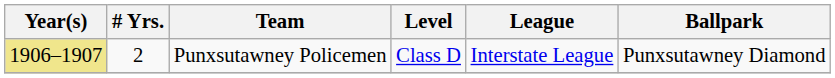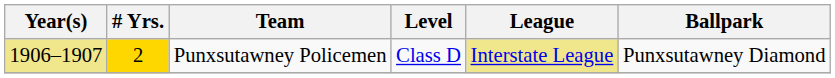(138, 55) no background -> (138, 55) gold background
(542, 55) no background -> (542, 55) khaki background
